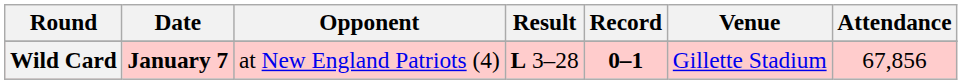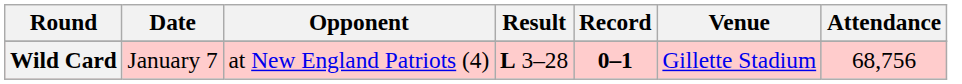(178, 60) bold -> (173, 60) normal
(894, 60) 67,856 -> (884, 60) 68,756
